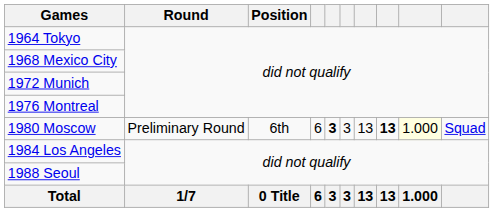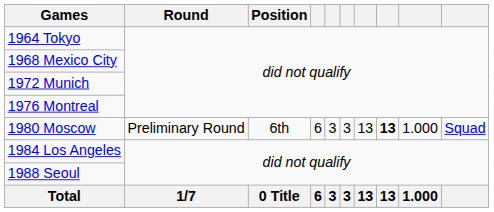(332, 128) bold -> (332, 128) normal
(420, 128) lightyellow background -> (420, 128) no background
